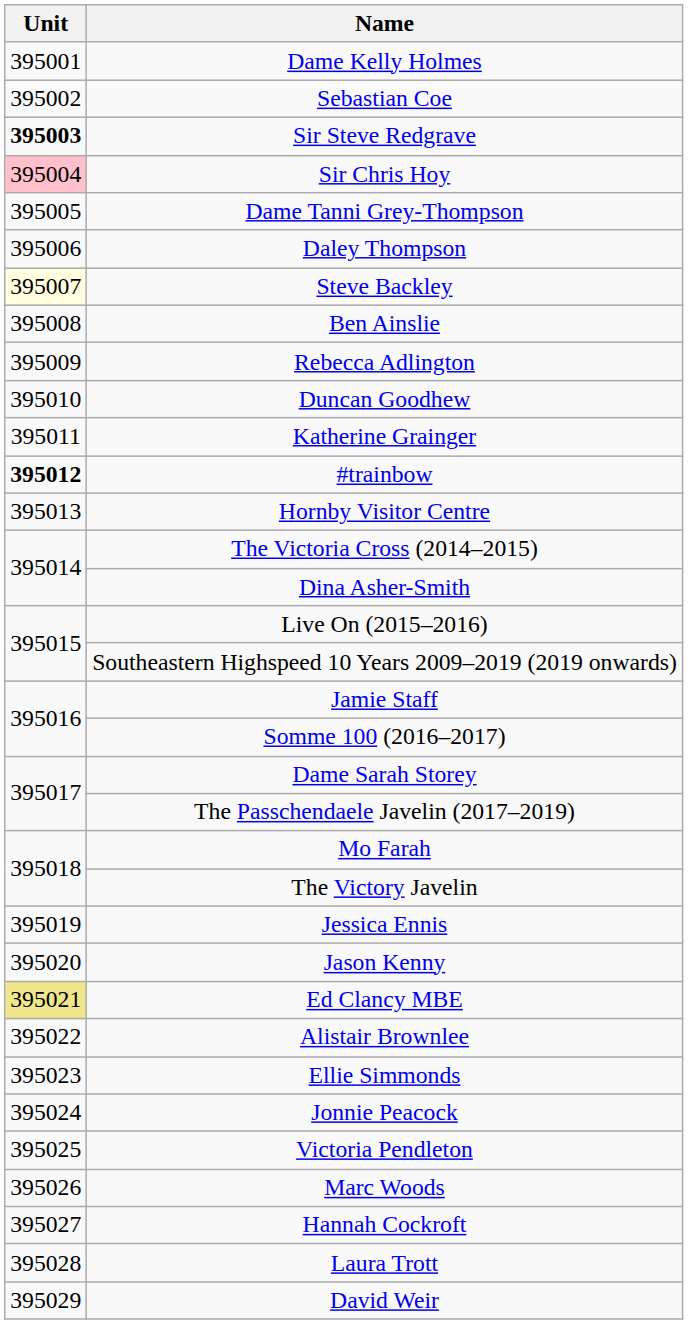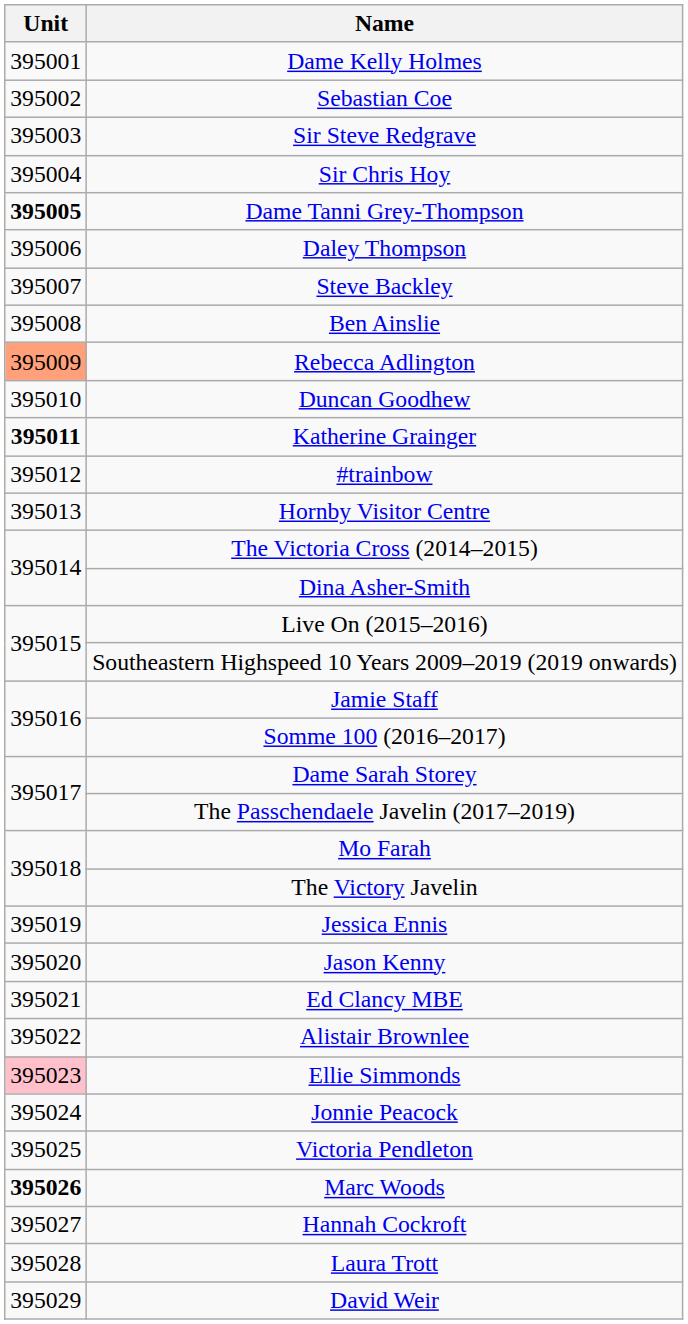(46, 135) bold -> (46, 135) normal
(46, 173) pink background -> (46, 173) no background
(46, 211) normal -> (46, 211) bold
(46, 286) lightyellow background -> (46, 286) no background
(46, 361) no background -> (46, 361) lightsalmon background
(46, 436) normal -> (46, 436) bold
(46, 473) bold -> (46, 473) normal
(46, 999) khaki background -> (46, 999) no background
(46, 1074) no background -> (46, 1074) pink background
(46, 1187) normal -> (46, 1187) bold
